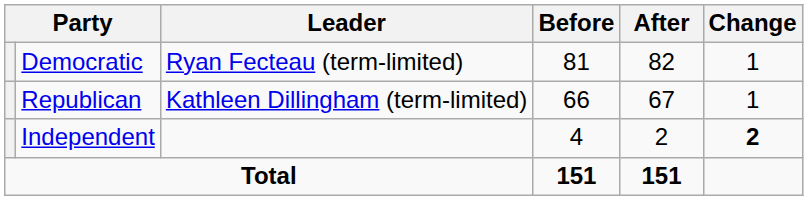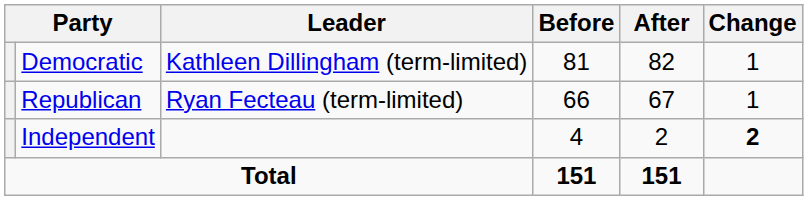(315, 61) Ryan Fecteau (term-limited) -> (347, 61) Kathleen Dillingham (term-limited)
(347, 99) Kathleen Dillingham (term-limited) -> (315, 99) Ryan Fecteau (term-limited)
